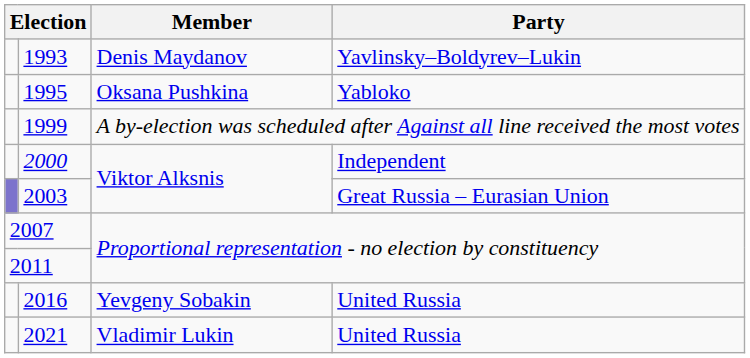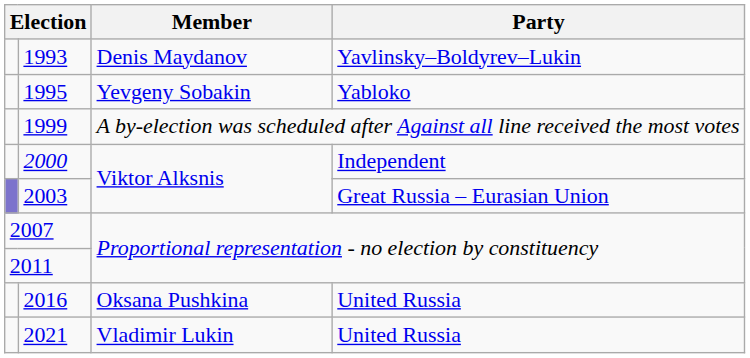(172, 91) Oksana Pushkina -> (174, 91) Yevgeny Sobakin
(174, 299) Yevgeny Sobakin -> (172, 299) Oksana Pushkina
